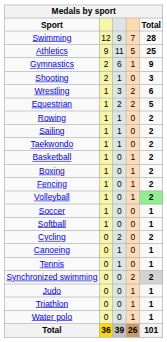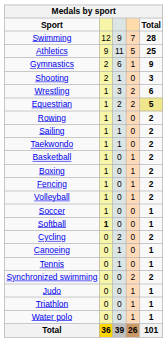(151, 104) no background -> (151, 104) khaki background
(151, 197) lightgreen background -> (151, 197) no background
(106, 224) normal -> (106, 224) bold
(151, 277) lightgrey background -> (151, 277) no background
